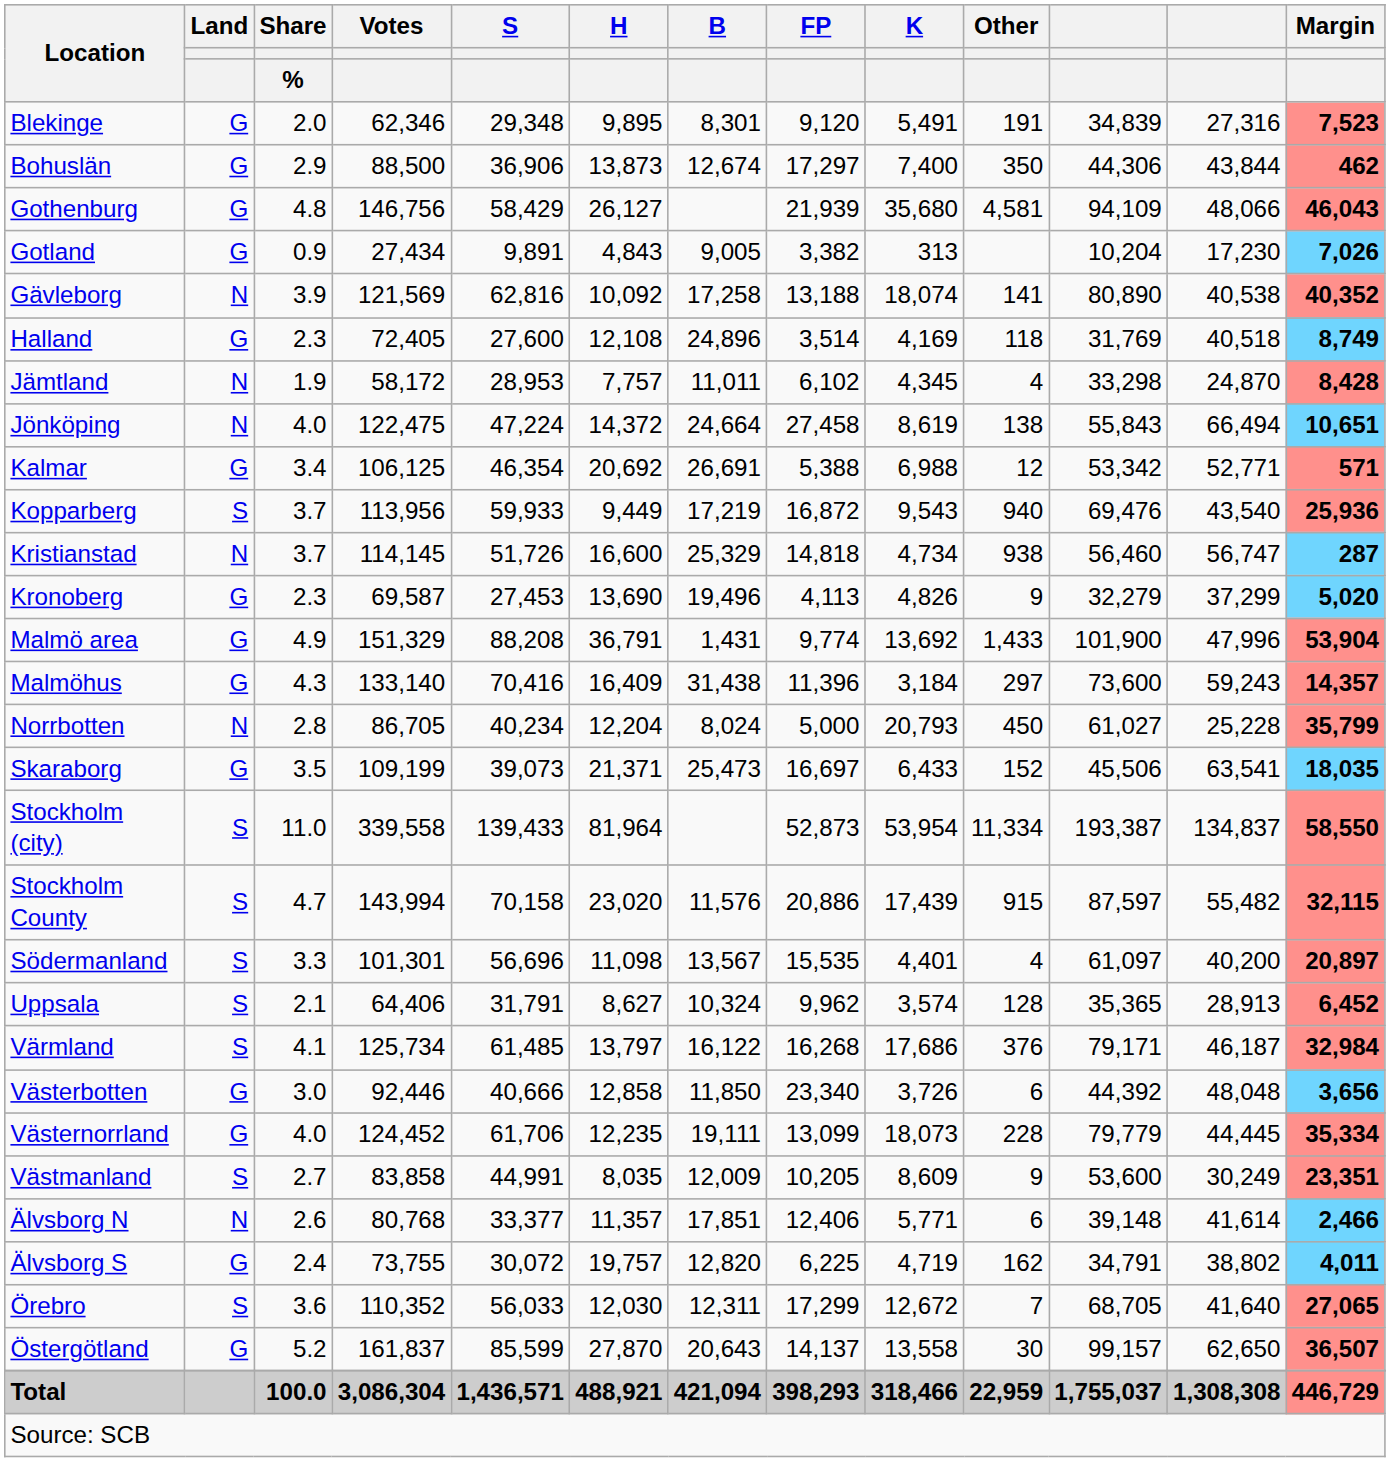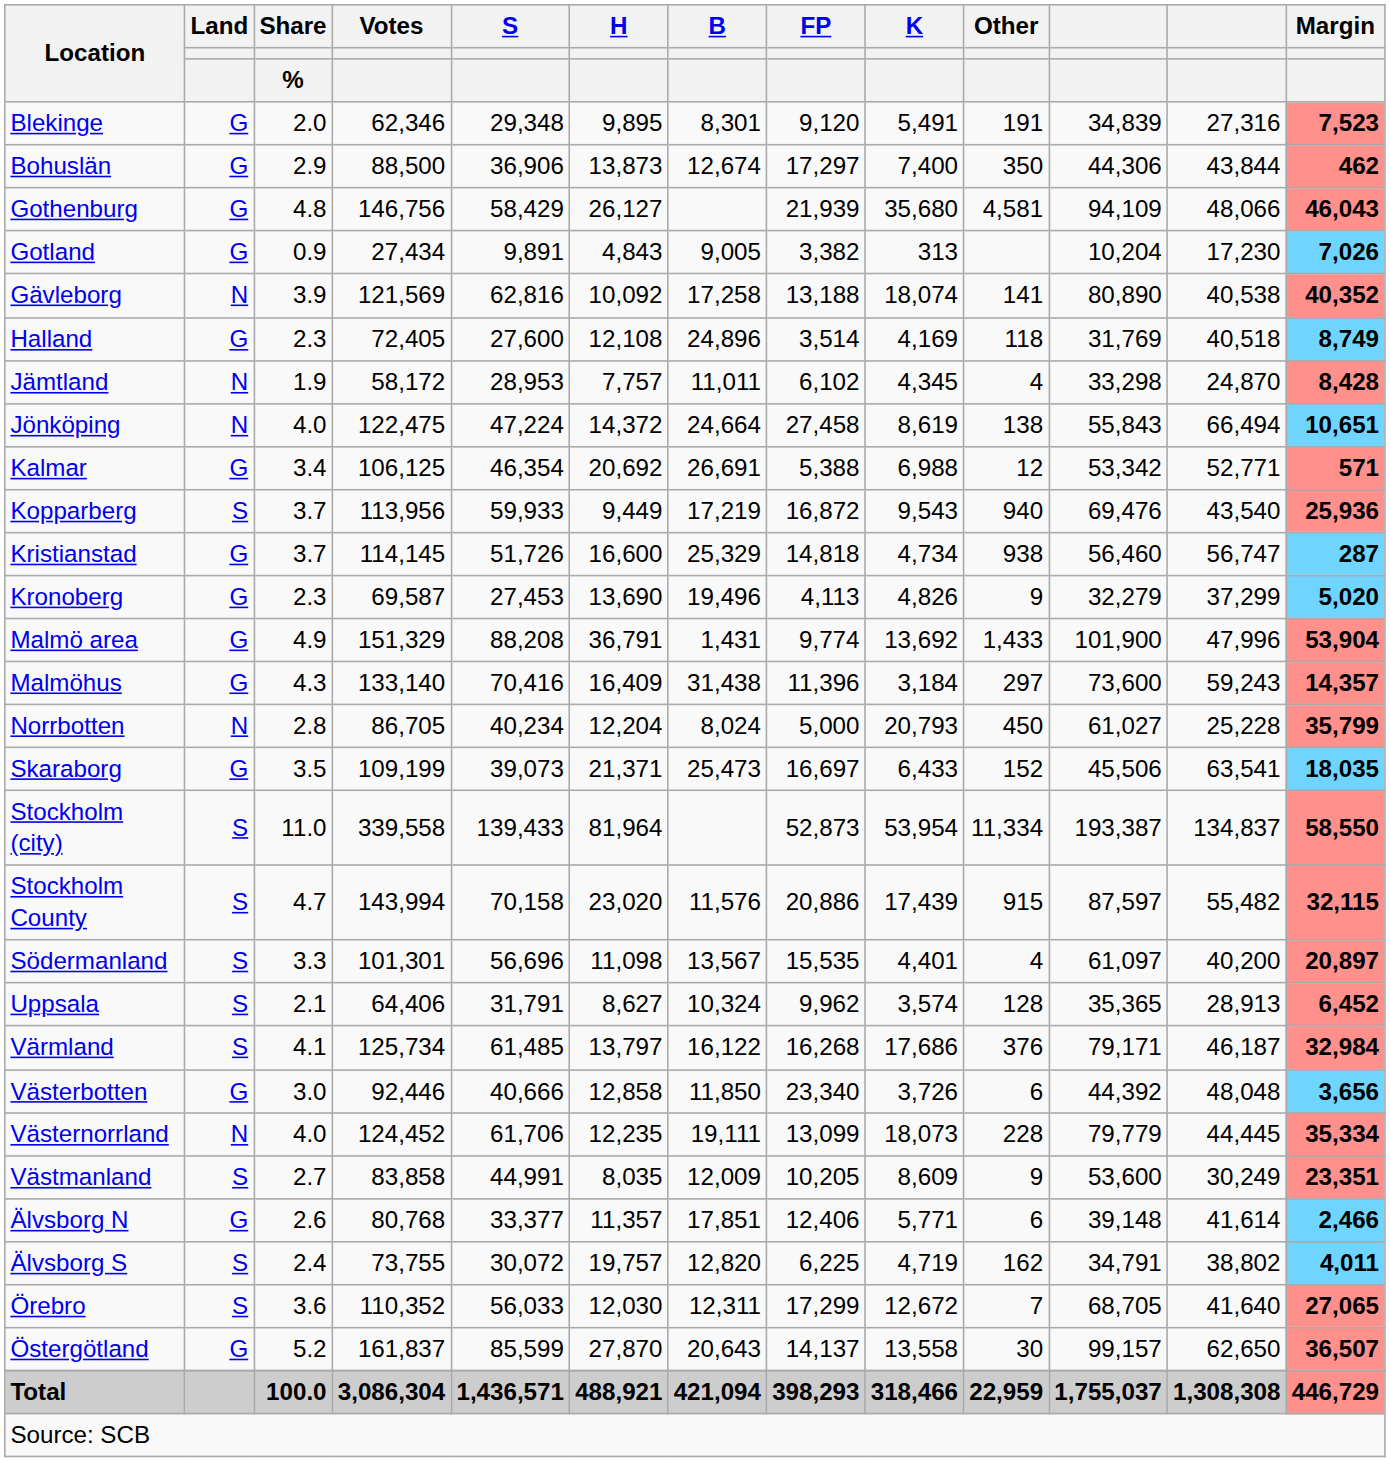(239, 553) N -> (239, 553) G
(239, 1133) G -> (239, 1133) N
(239, 1219) N -> (239, 1219) G
(239, 1262) G -> (240, 1262) S
